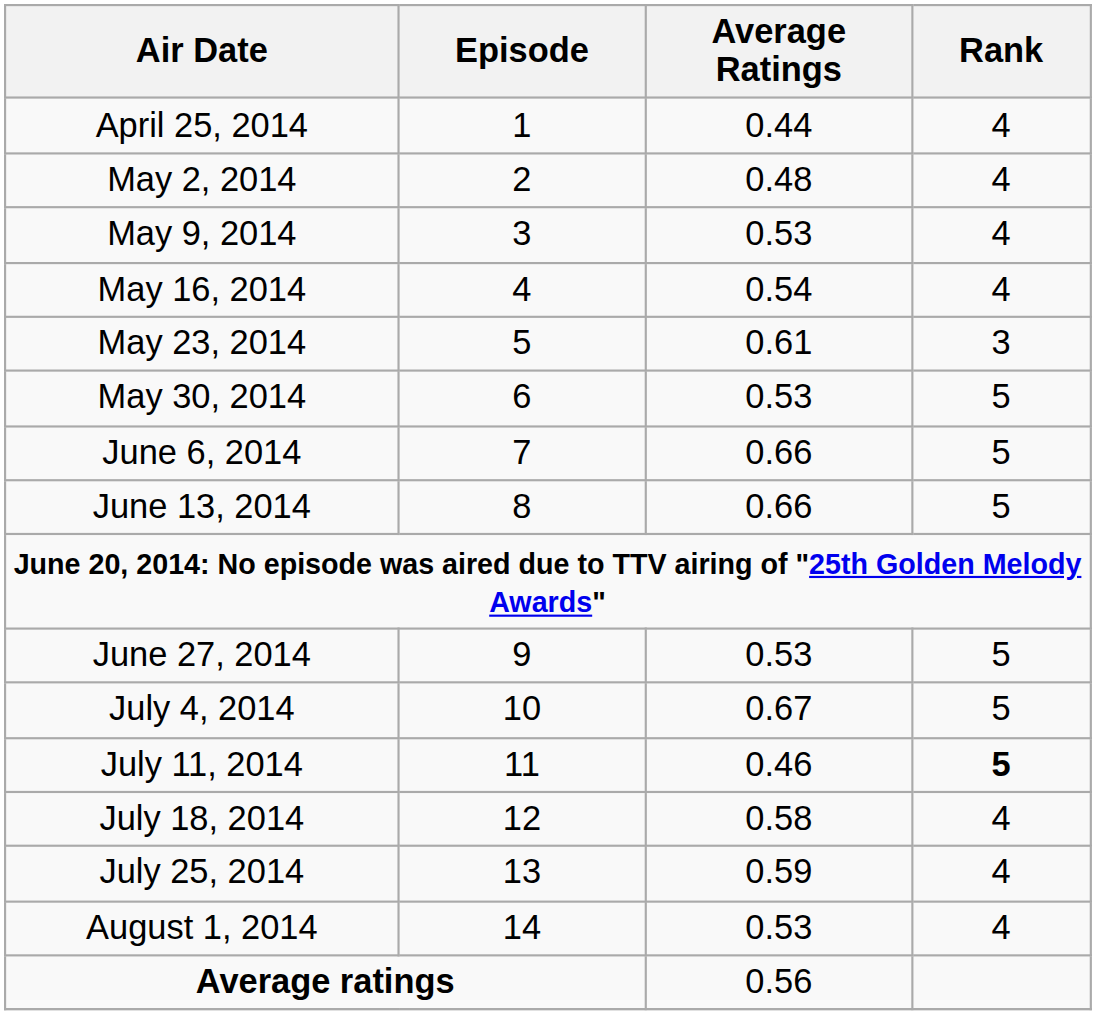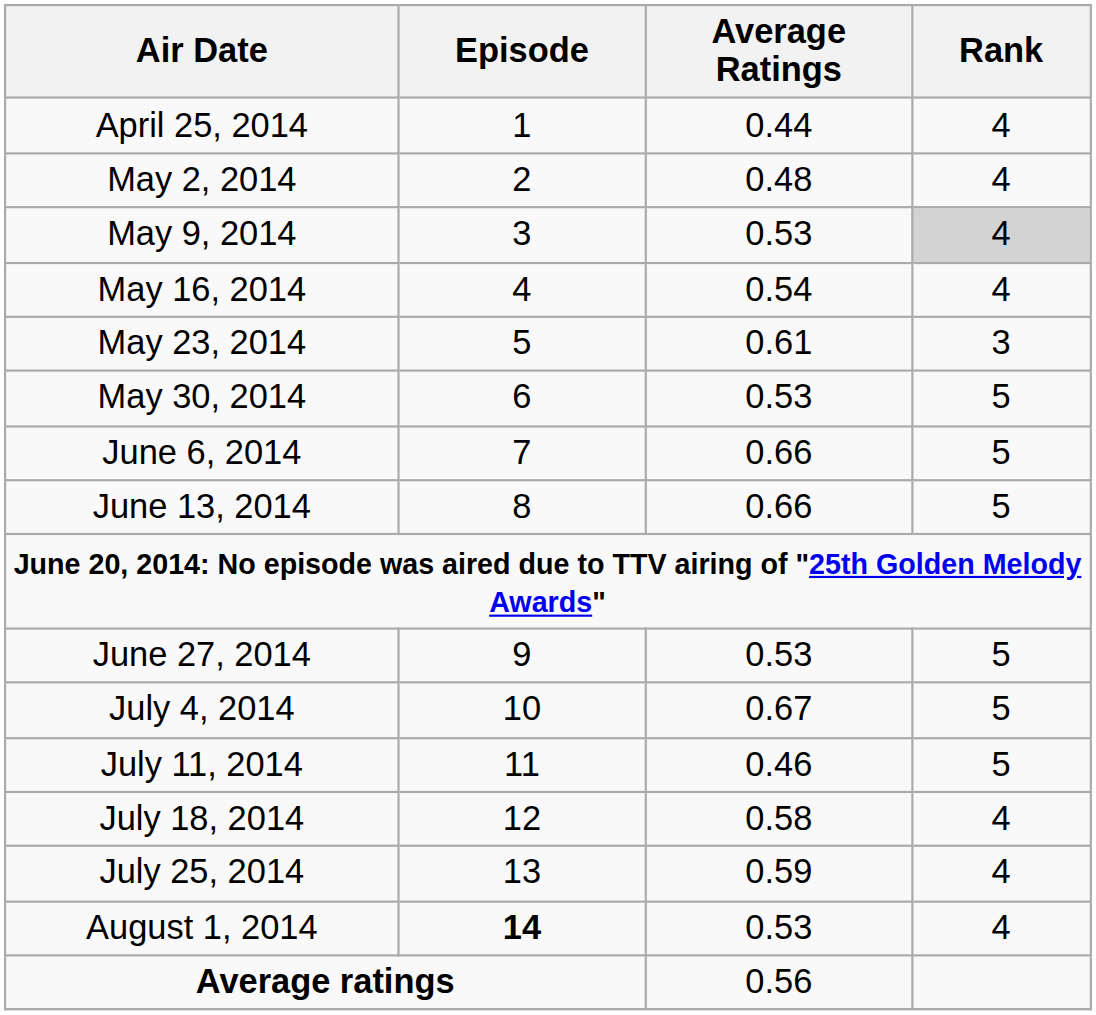(1001, 234) no background -> (1001, 234) lightgrey background
(1001, 763) bold -> (1001, 763) normal
(522, 927) normal -> (522, 927) bold
